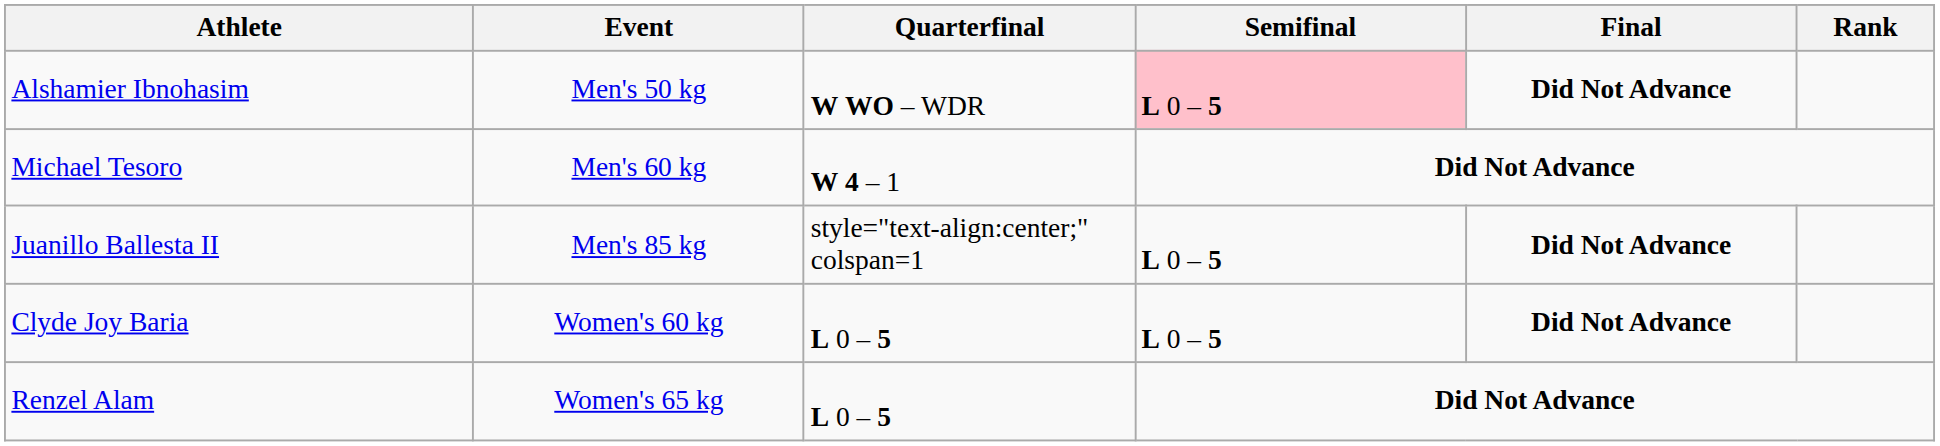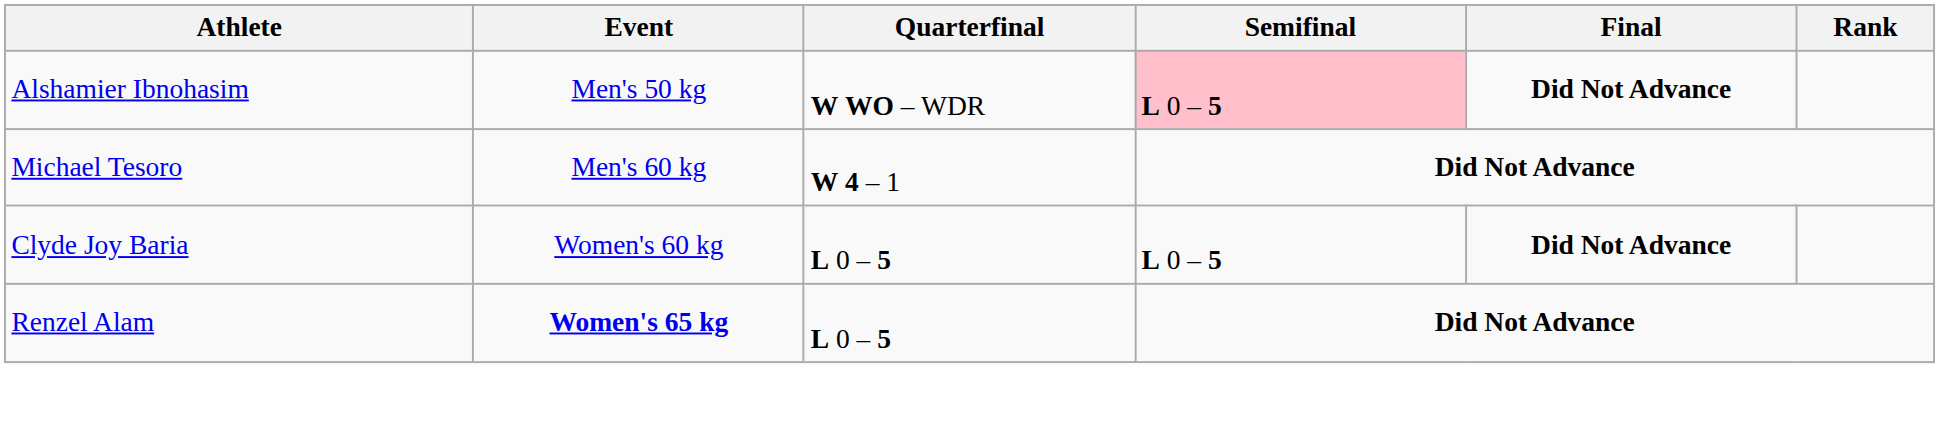- row: (115, 244)
(639, 400) normal -> (639, 322) bold
